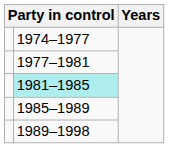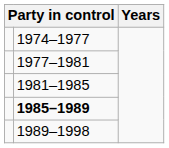(53, 85) paleturquoise background -> (53, 85) no background
(53, 108) normal -> (53, 108) bold
